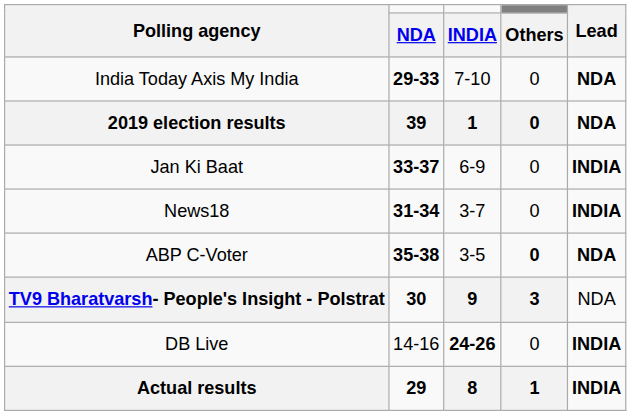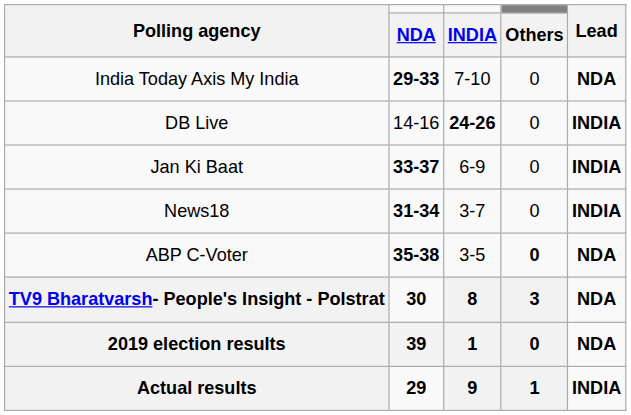rows swapped: (197, 343) <-> (197, 123)
(472, 299) 9 -> (472, 299) 8
(597, 299) normal -> (597, 299) bold
(472, 387) 8 -> (472, 387) 9
